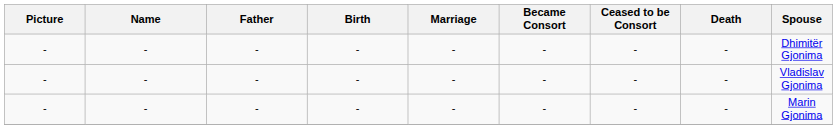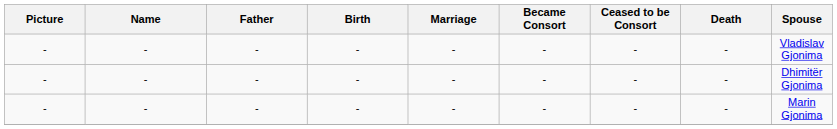(802, 49) Dhimitër Gjonima -> (802, 49) Vladislav Gjonima
(802, 79) Vladislav Gjonima -> (802, 79) Dhimitër Gjonima
